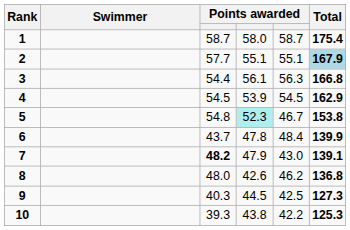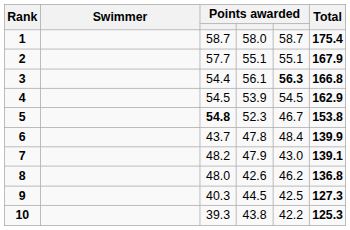(328, 59) lightblue background -> (328, 59) no background
(291, 78) normal -> (291, 78) bold
(218, 117) normal -> (218, 117) bold
(255, 117) paleturquoise background -> (255, 117) no background
(218, 156) bold -> (218, 156) normal
